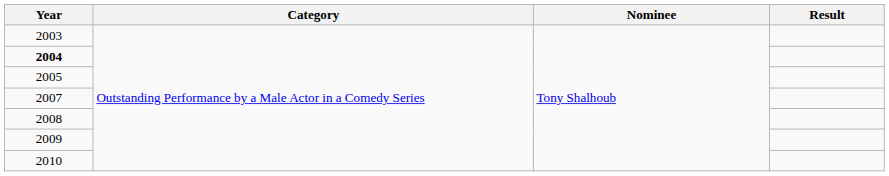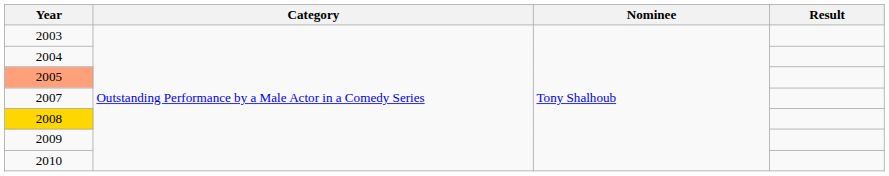(49, 56) bold -> (49, 56) normal
(49, 77) no background -> (49, 77) lightsalmon background
(49, 118) no background -> (49, 118) gold background
